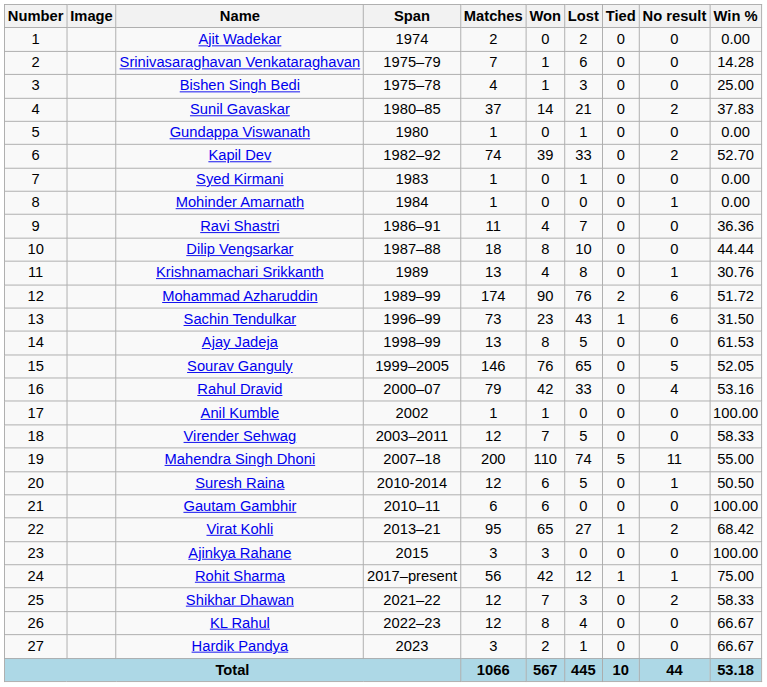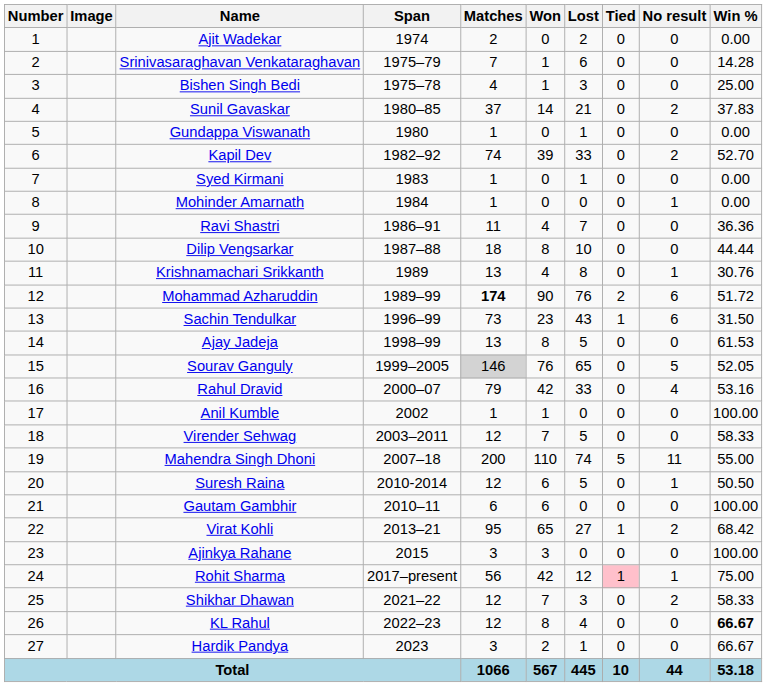(493, 296) normal -> (493, 296) bold
(493, 366) no background -> (493, 366) lightgrey background
(621, 576) no background -> (621, 576) pink background
(736, 623) normal -> (736, 623) bold
